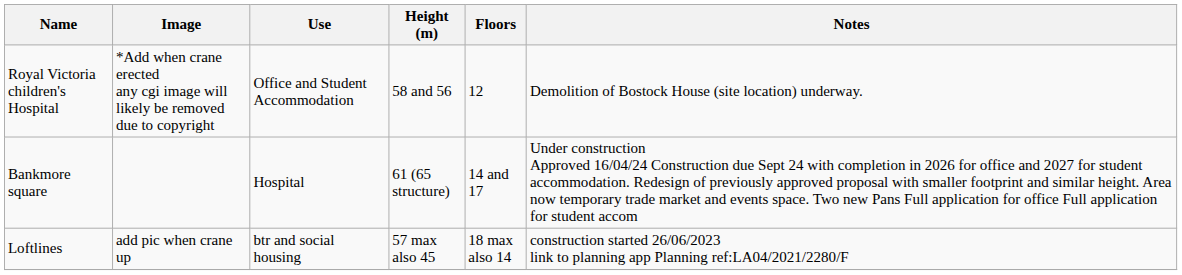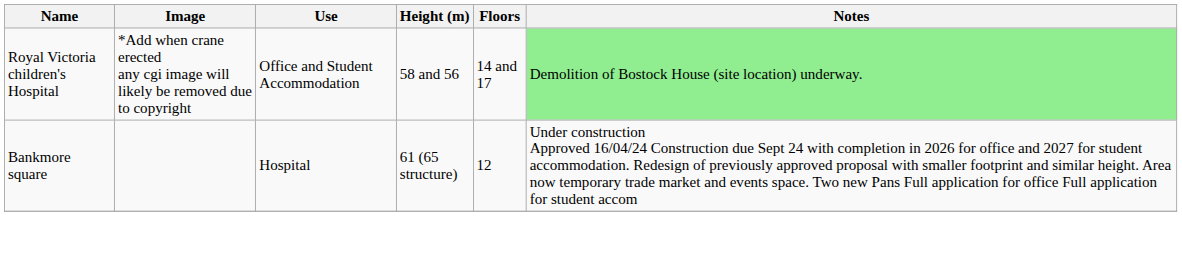(476, 91) 12 -> (497, 74) 14 and 17
(696, 91) no background -> (696, 74) lightgreen background
(489, 182) 14 and 17 -> (484, 165) 12
- row: (35, 248)
